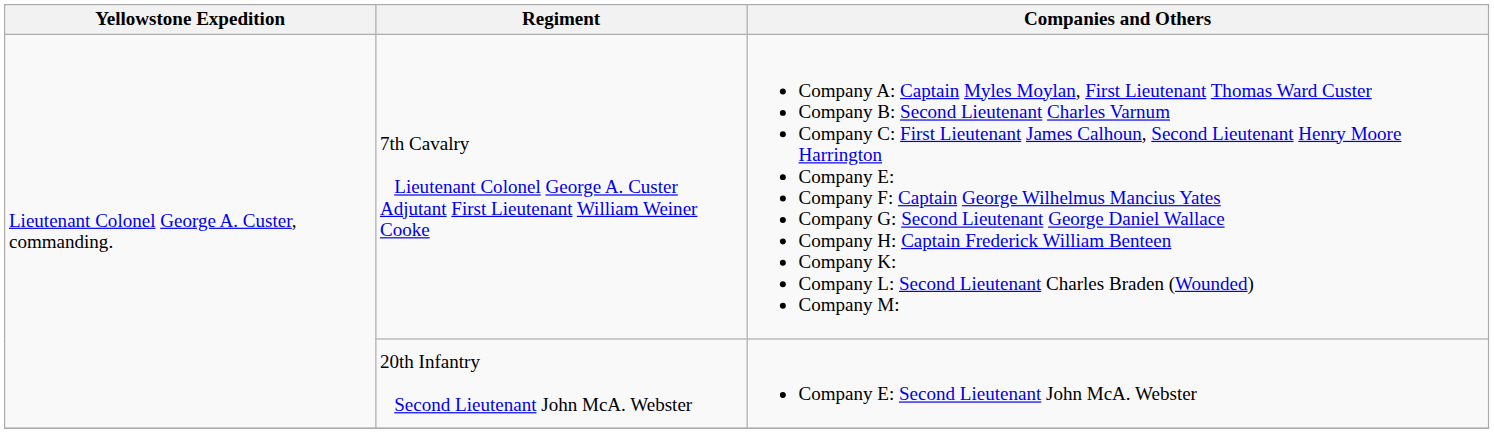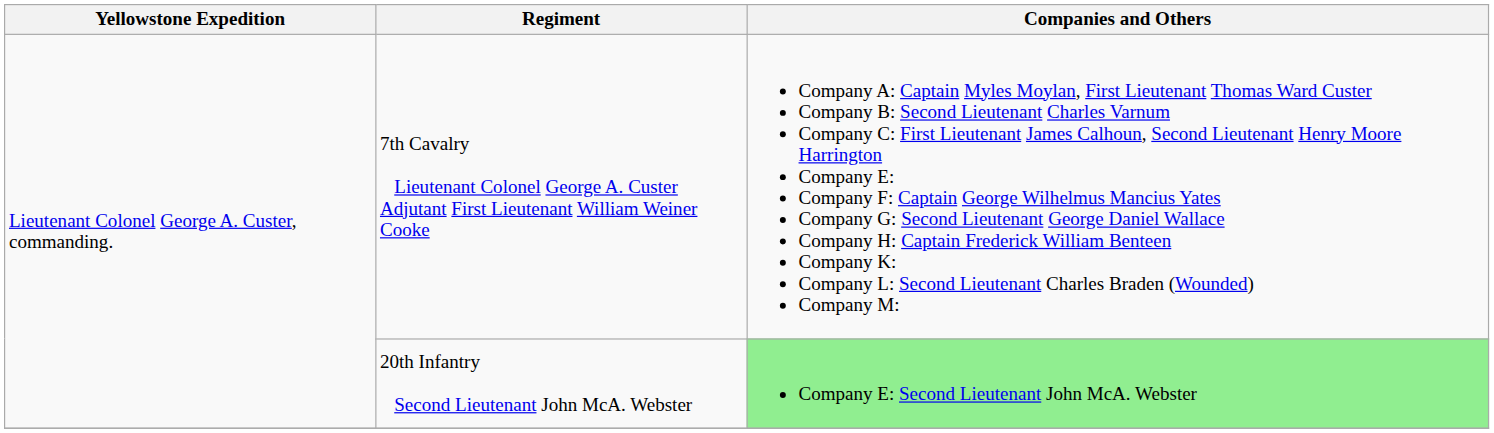(1118, 394) no background -> (1118, 394) lightgreen background
